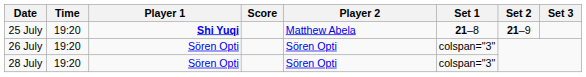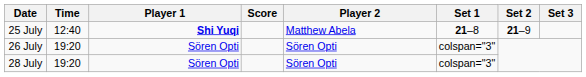(67, 30) 19:20 -> (67, 30) 12:40
